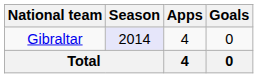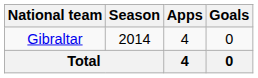(134, 38) lavender background -> (134, 38) no background
